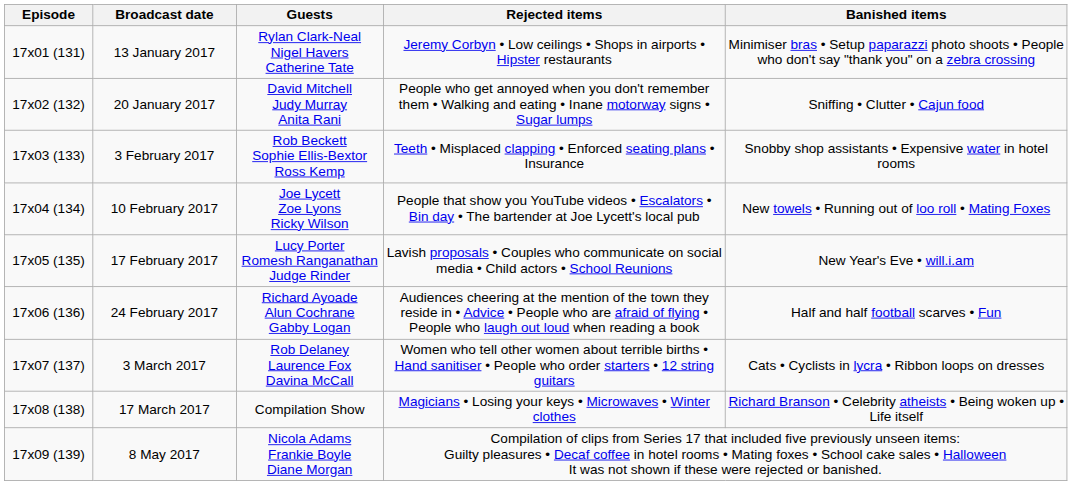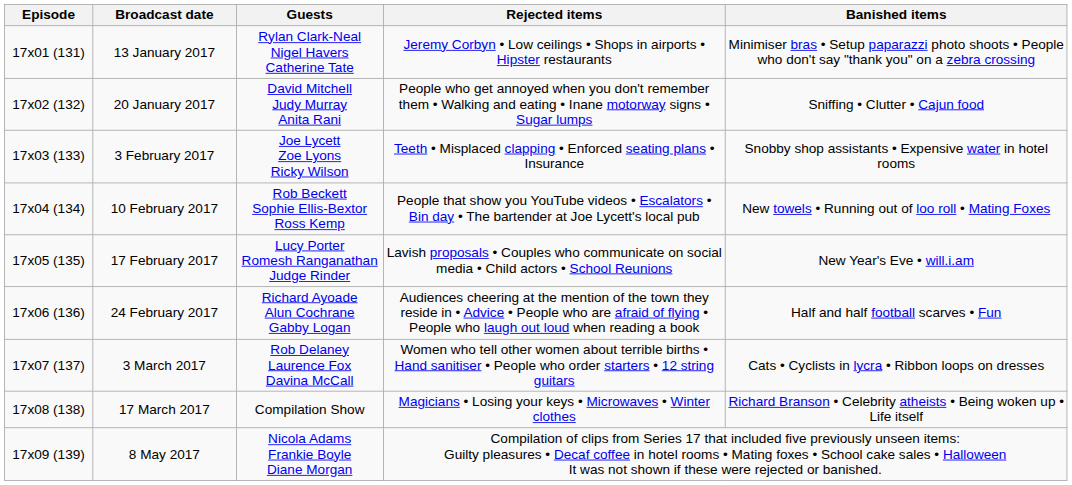(310, 156) Rob Beckett Sophie Ellis-Bextor Ross Kemp -> (310, 156) Joe Lycett Zoe Lyons Ricky Wilson
(310, 208) Joe Lycett Zoe Lyons Ricky Wilson -> (310, 208) Rob Beckett Sophie Ellis-Bextor Ross Kemp
